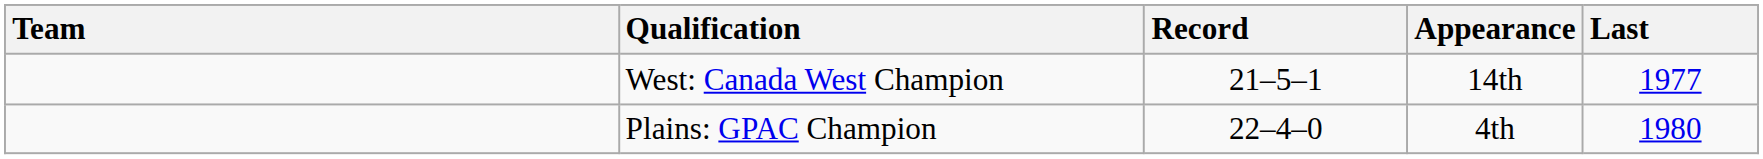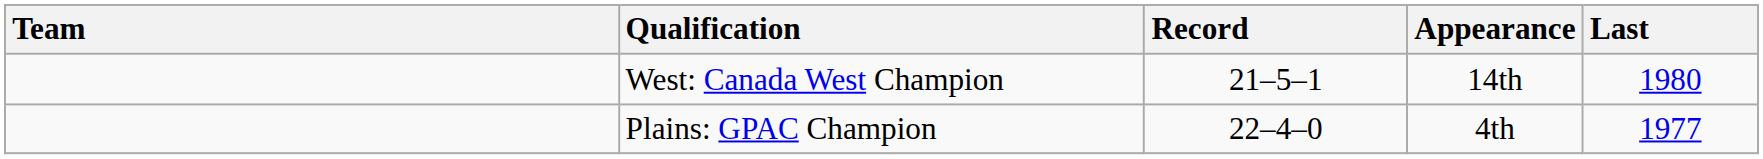(1670, 78) 1977 -> (1670, 78) 1980
(1670, 128) 1980 -> (1670, 128) 1977
